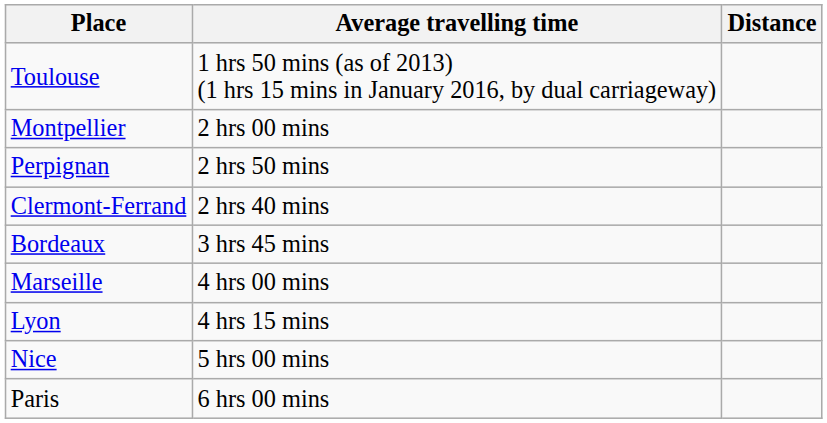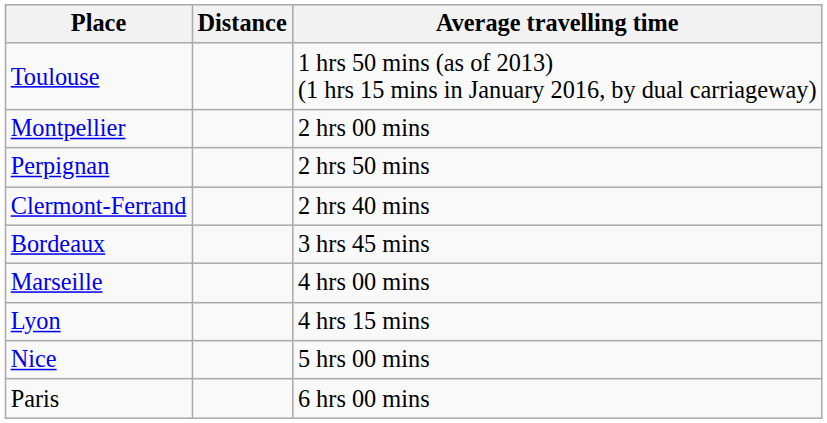columns swapped: (772, 23) <-> (457, 23)
